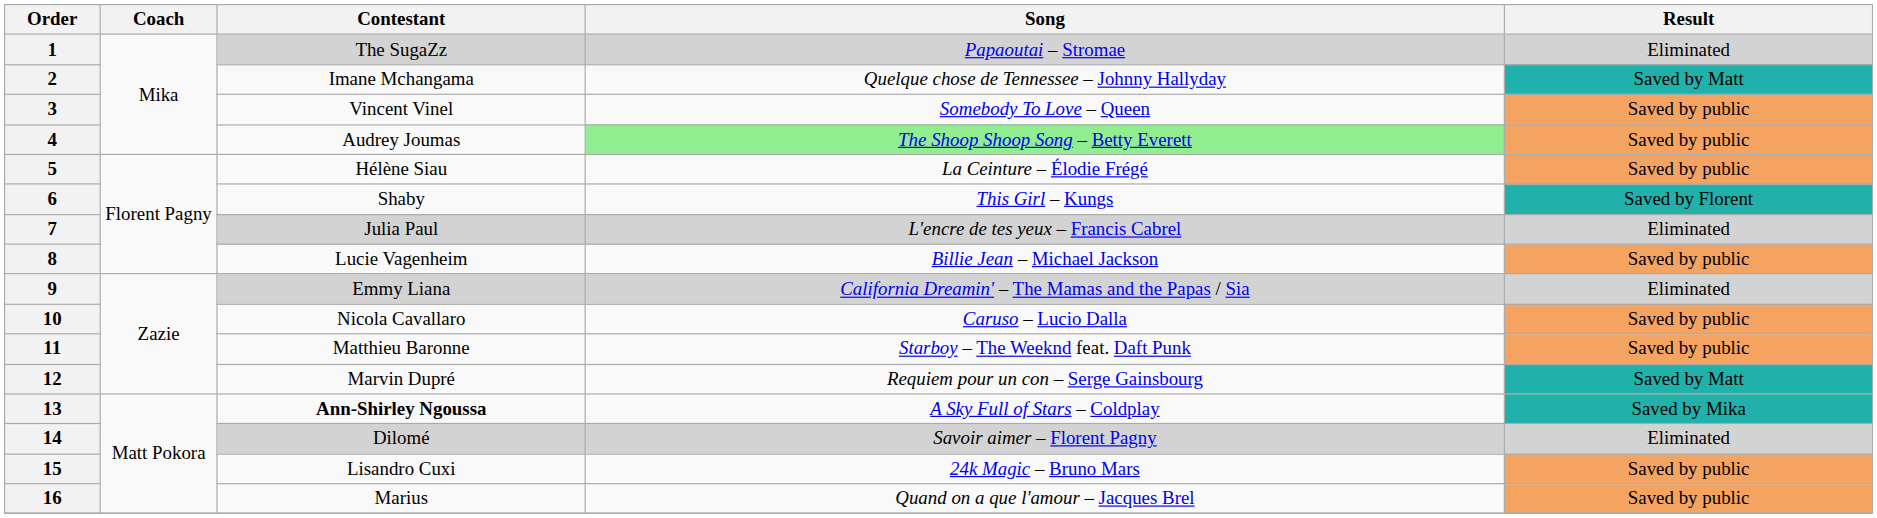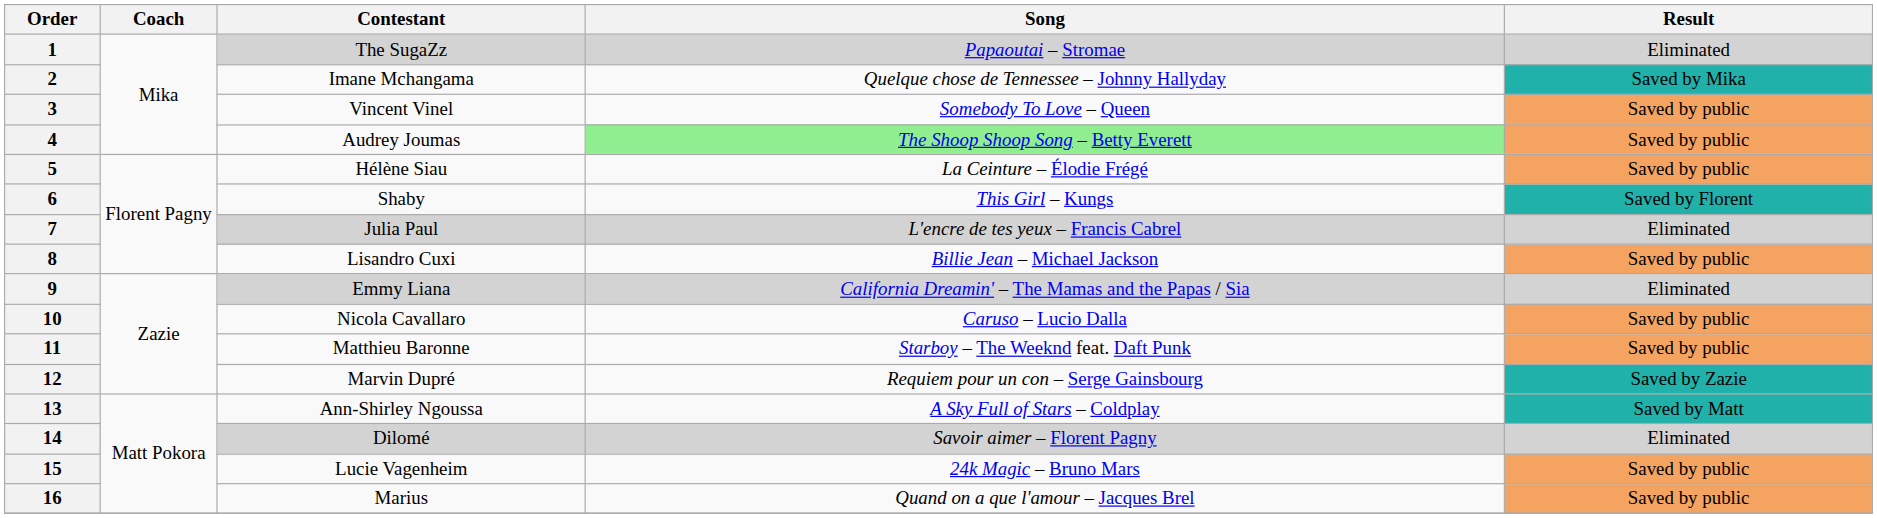(1689, 79) Saved by Matt -> (1689, 79) Saved by Mika
(401, 259) Lucie Vagenheim -> (401, 259) Lisandro Cuxi
(1689, 378) Saved by Matt -> (1689, 378) Saved by Zazie
(401, 408) bold -> (401, 408) normal
(1689, 408) Saved by Mika -> (1689, 408) Saved by Matt
(401, 468) Lisandro Cuxi -> (401, 468) Lucie Vagenheim
